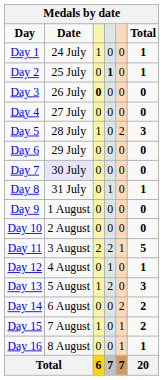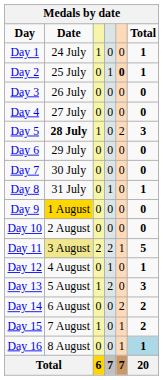(110, 72) bold -> (110, 72) normal
(122, 72) normal -> (122, 72) bold
(99, 92) bold -> (99, 92) normal
(69, 131) normal -> (69, 131) bold
(69, 170) lavender background -> (69, 170) no background
(69, 209) no background -> (69, 209) gold background
(69, 248) no background -> (69, 248) khaki background
(143, 345) no background -> (143, 345) lightblue background
